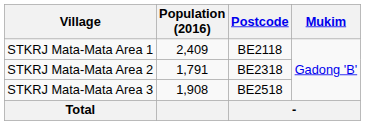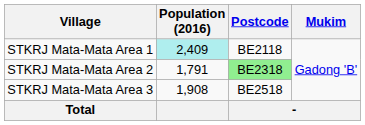(192, 49) no background -> (192, 49) paleturquoise background
(260, 69) no background -> (260, 69) lightgreen background
